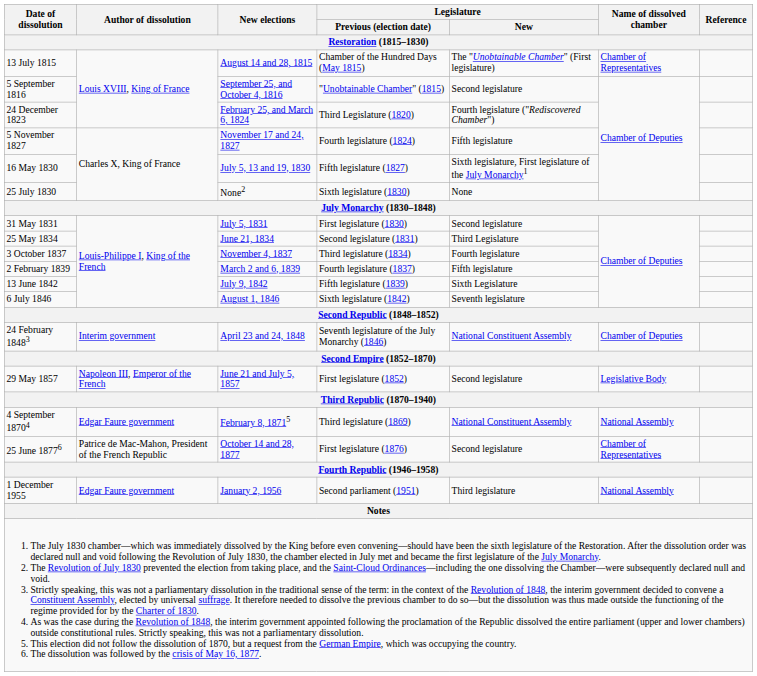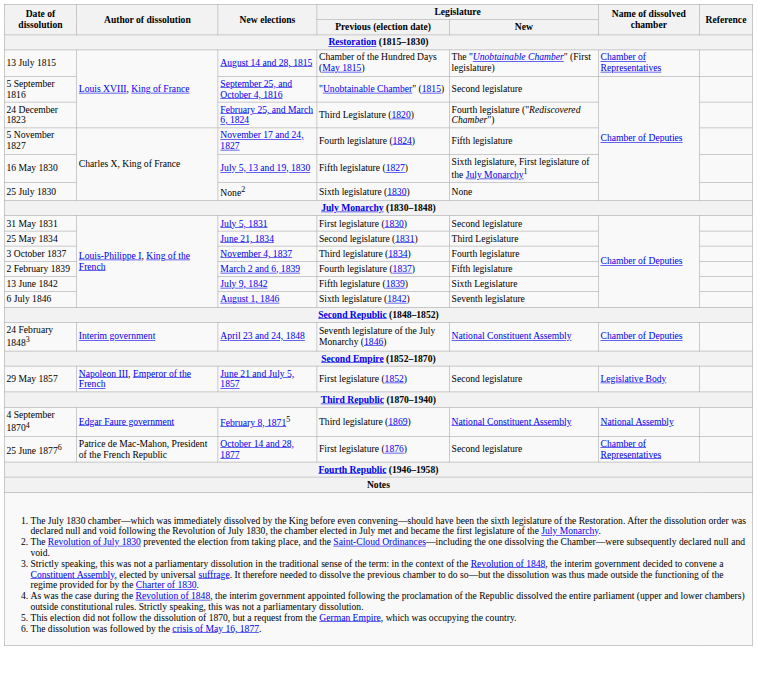- row: (30, 490)
